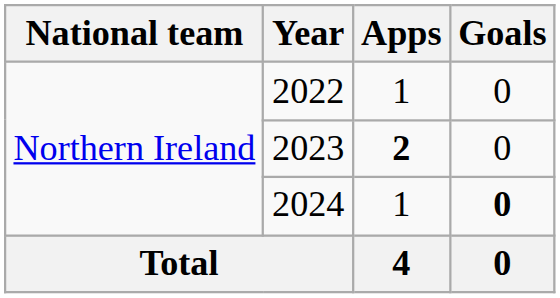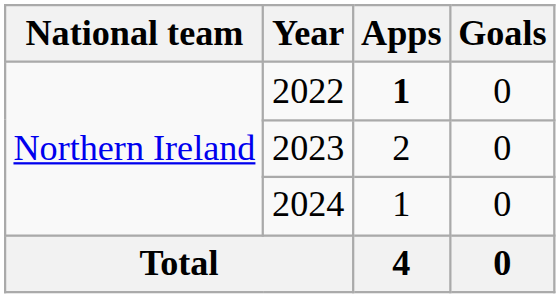(401, 90) normal -> (401, 90) bold
(401, 147) bold -> (401, 147) normal
(502, 205) bold -> (502, 205) normal
